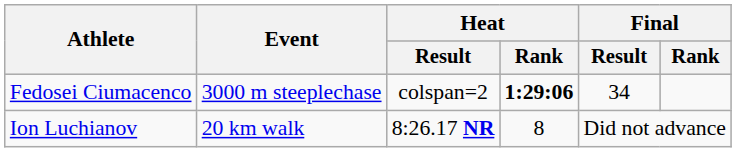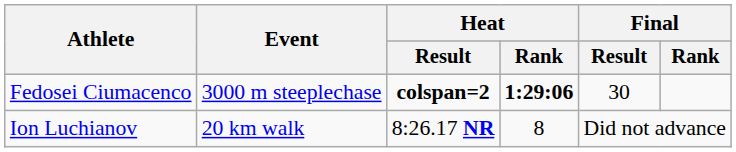(443, 92) normal -> (443, 92) bold
(619, 92) 34 -> (619, 92) 30
